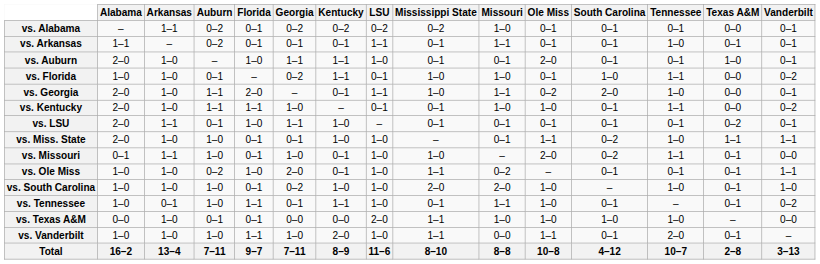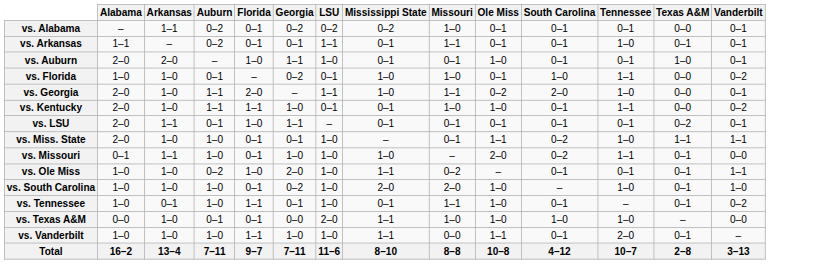- column: (341, 13)
(169, 60) 1–0 -> (169, 60) 2–0
(548, 60) 2–0 -> (498, 60) 1–0
